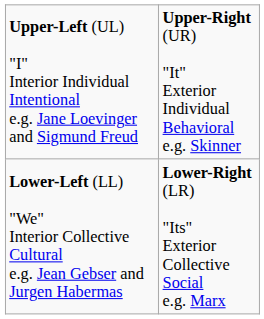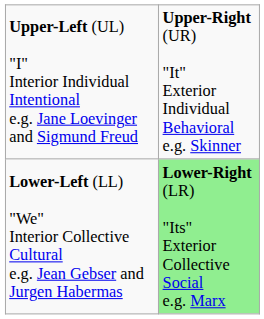(207, 236) no background -> (207, 236) lightgreen background
